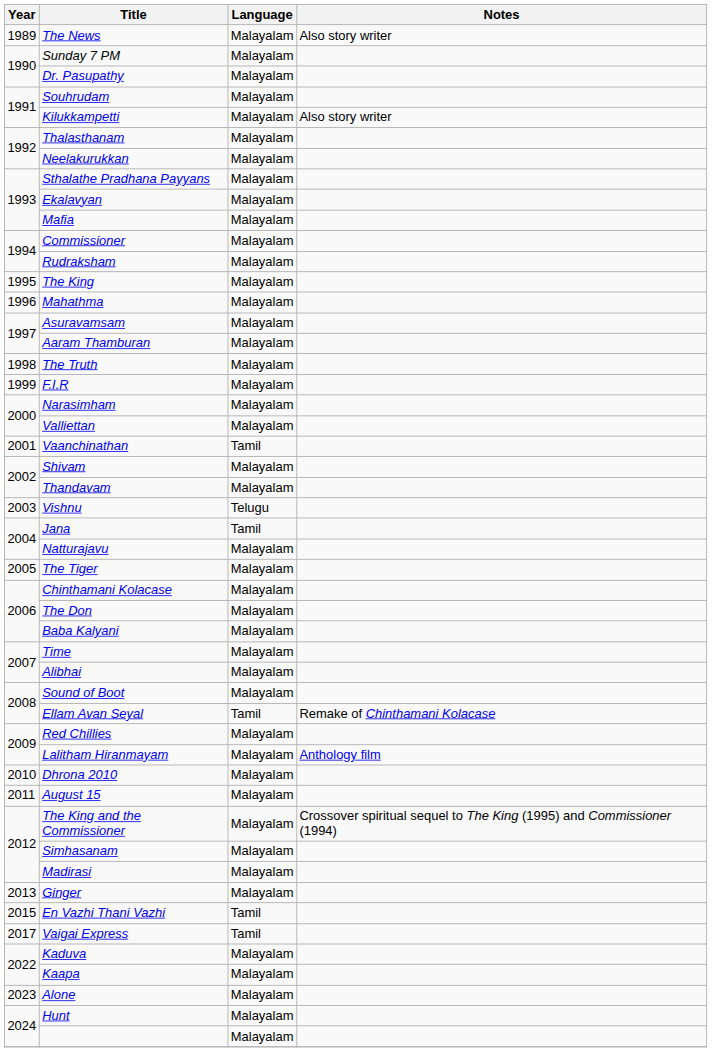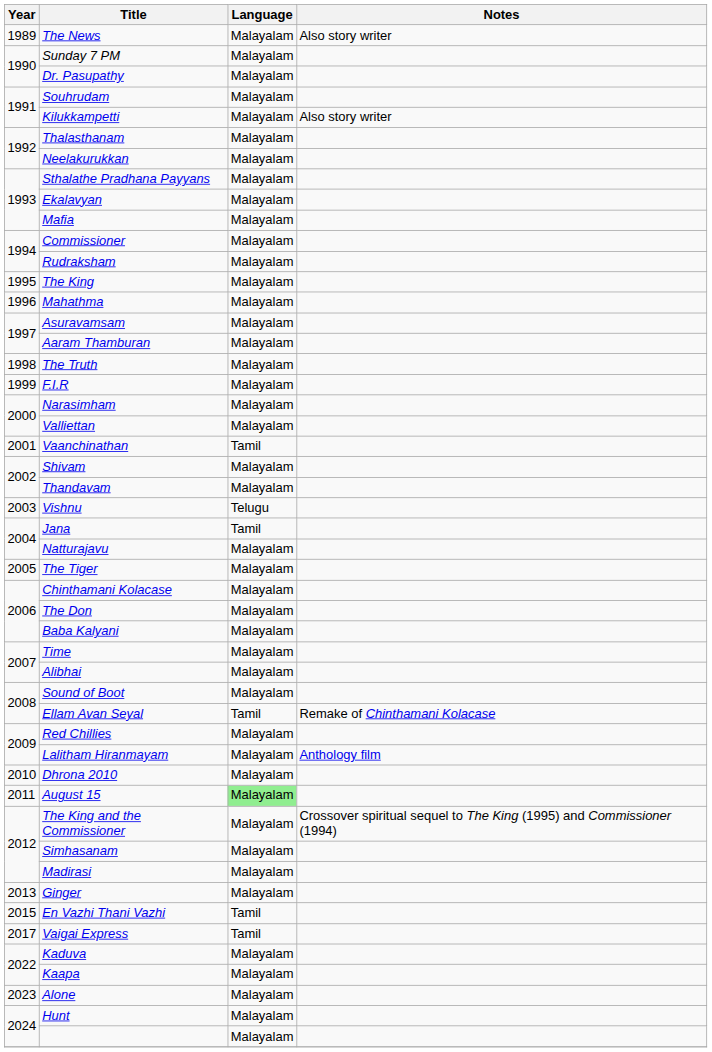(262, 795) no background -> (262, 795) lightgreen background
